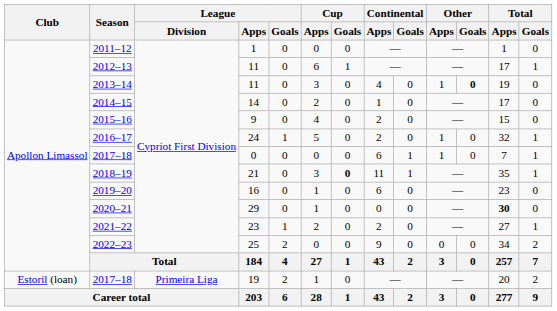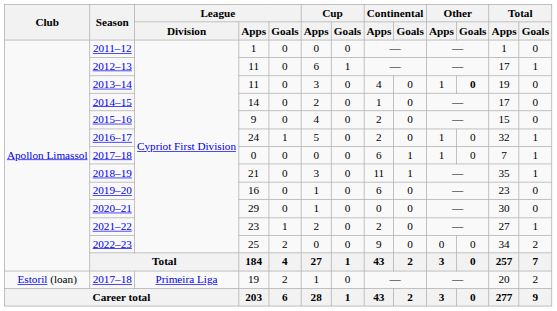(348, 173) bold -> (348, 173) normal
(504, 208) bold -> (504, 208) normal
